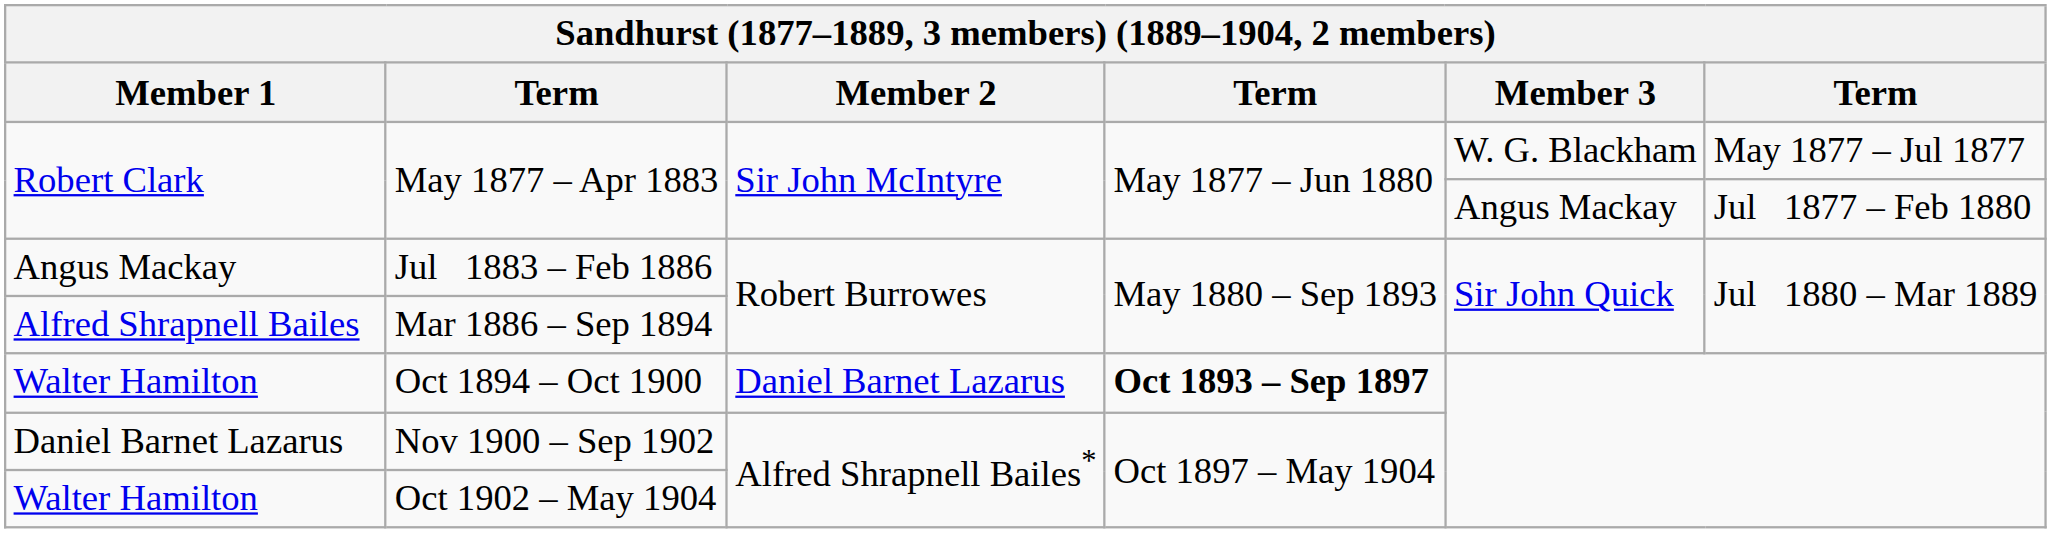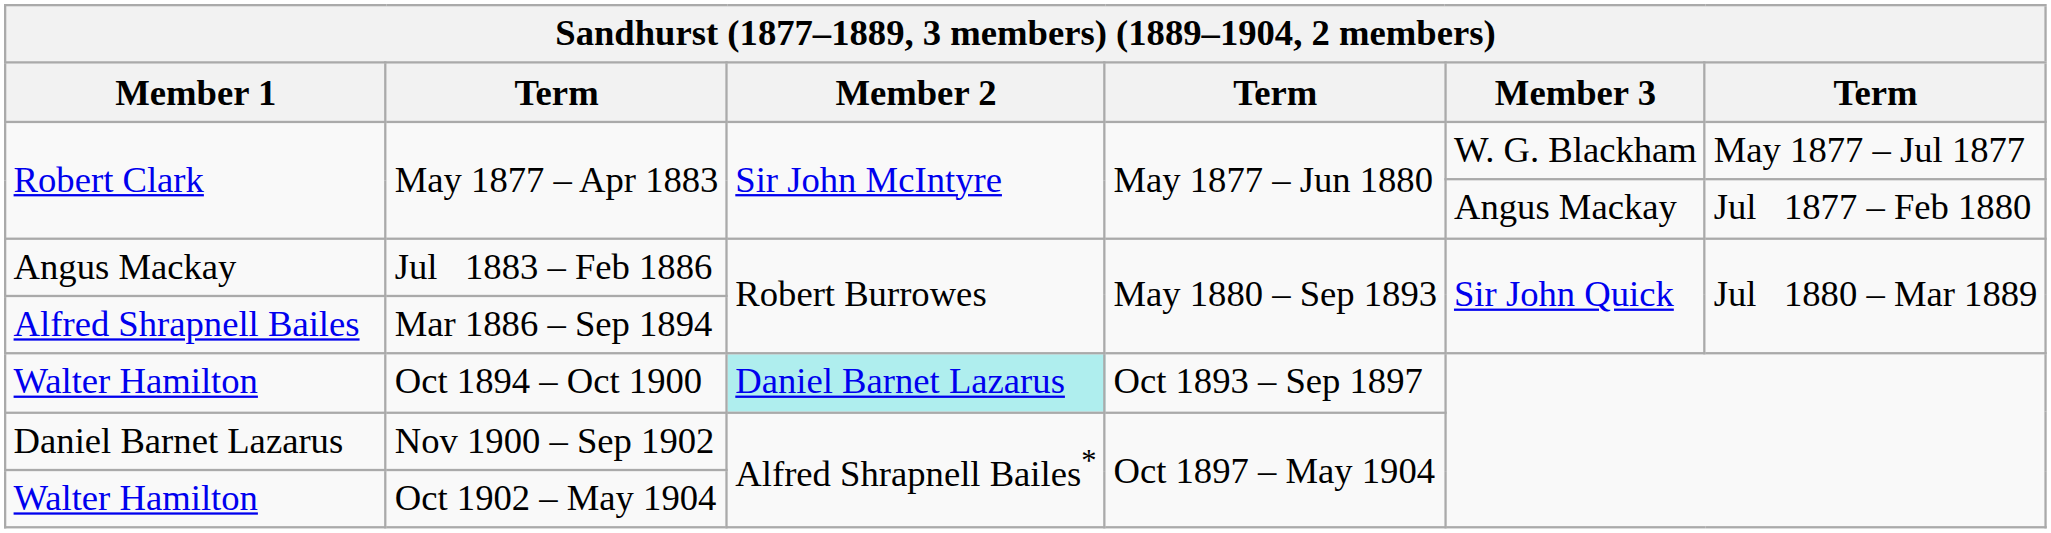(900, 382) no background -> (900, 382) paleturquoise background
(1271, 382) bold -> (1268, 382) normal
